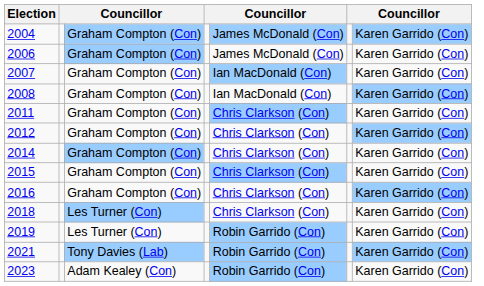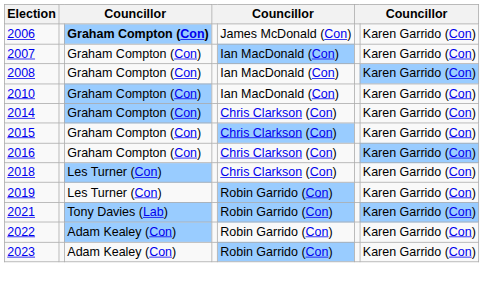- row: (21, 34)
(134, 53) normal -> (138, 34) bold
+ row: (21, 93)
- row: (21, 113)
- row: (21, 133)
+ row: (21, 232)
